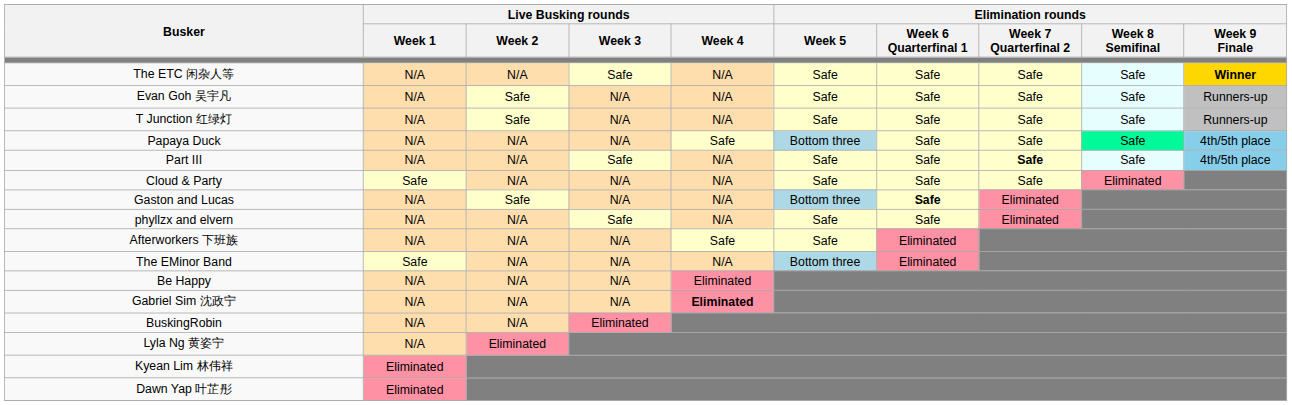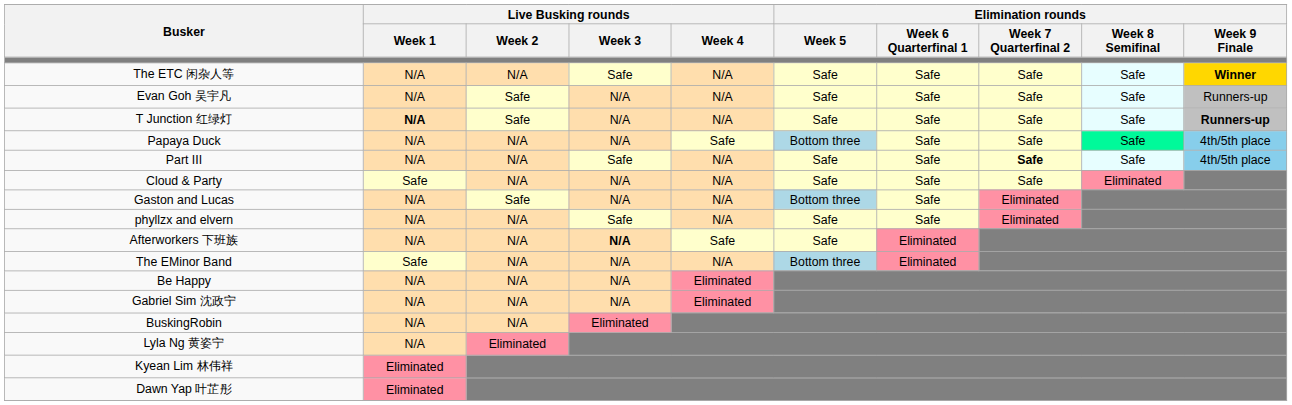(415, 120) normal -> (415, 120) bold
(1235, 120) normal -> (1235, 120) bold
(928, 199) bold -> (928, 199) normal
(620, 240) normal -> (620, 240) bold
(723, 302) bold -> (723, 302) normal
